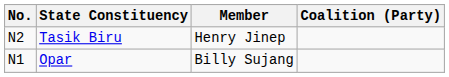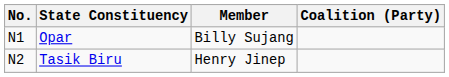rows swapped: (56, 61) <-> (81, 38)
